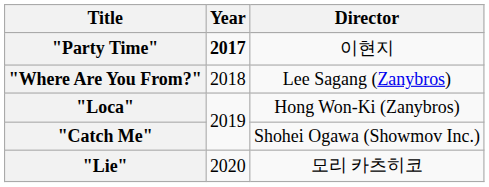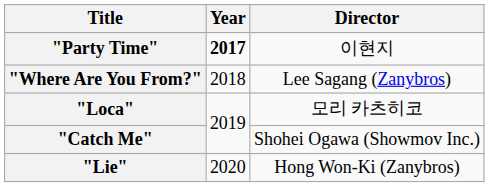(367, 107) Hong Won-Ki (Zanybros) -> (367, 108) 모리 카츠히코
(367, 165) 모리 카츠히코 -> (367, 167) Hong Won-Ki (Zanybros)
